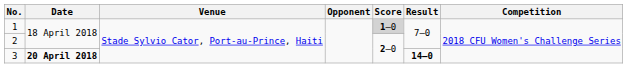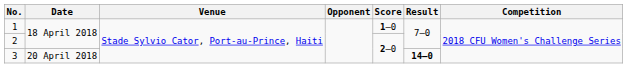(388, 26) lightgrey background -> (388, 26) no background
(62, 56) bold -> (62, 56) normal
